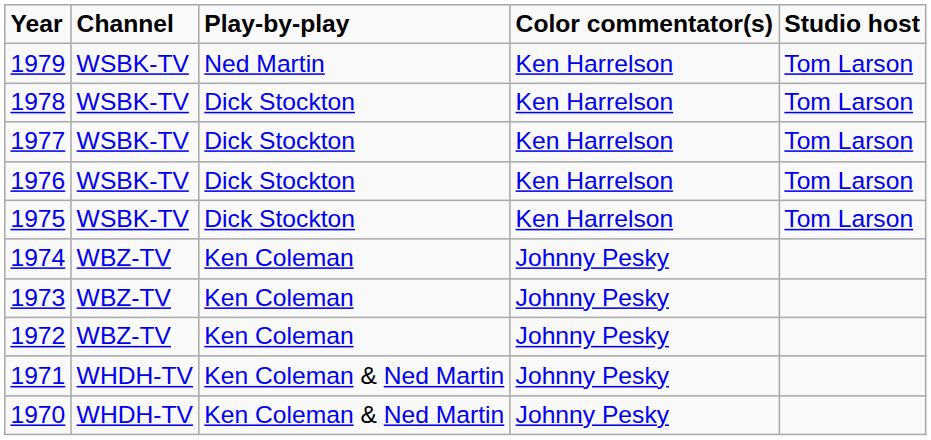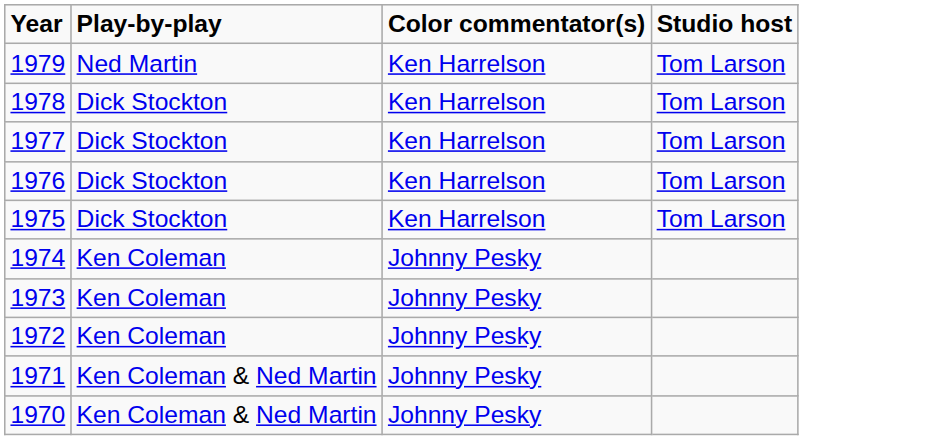- column: (125, 24)
